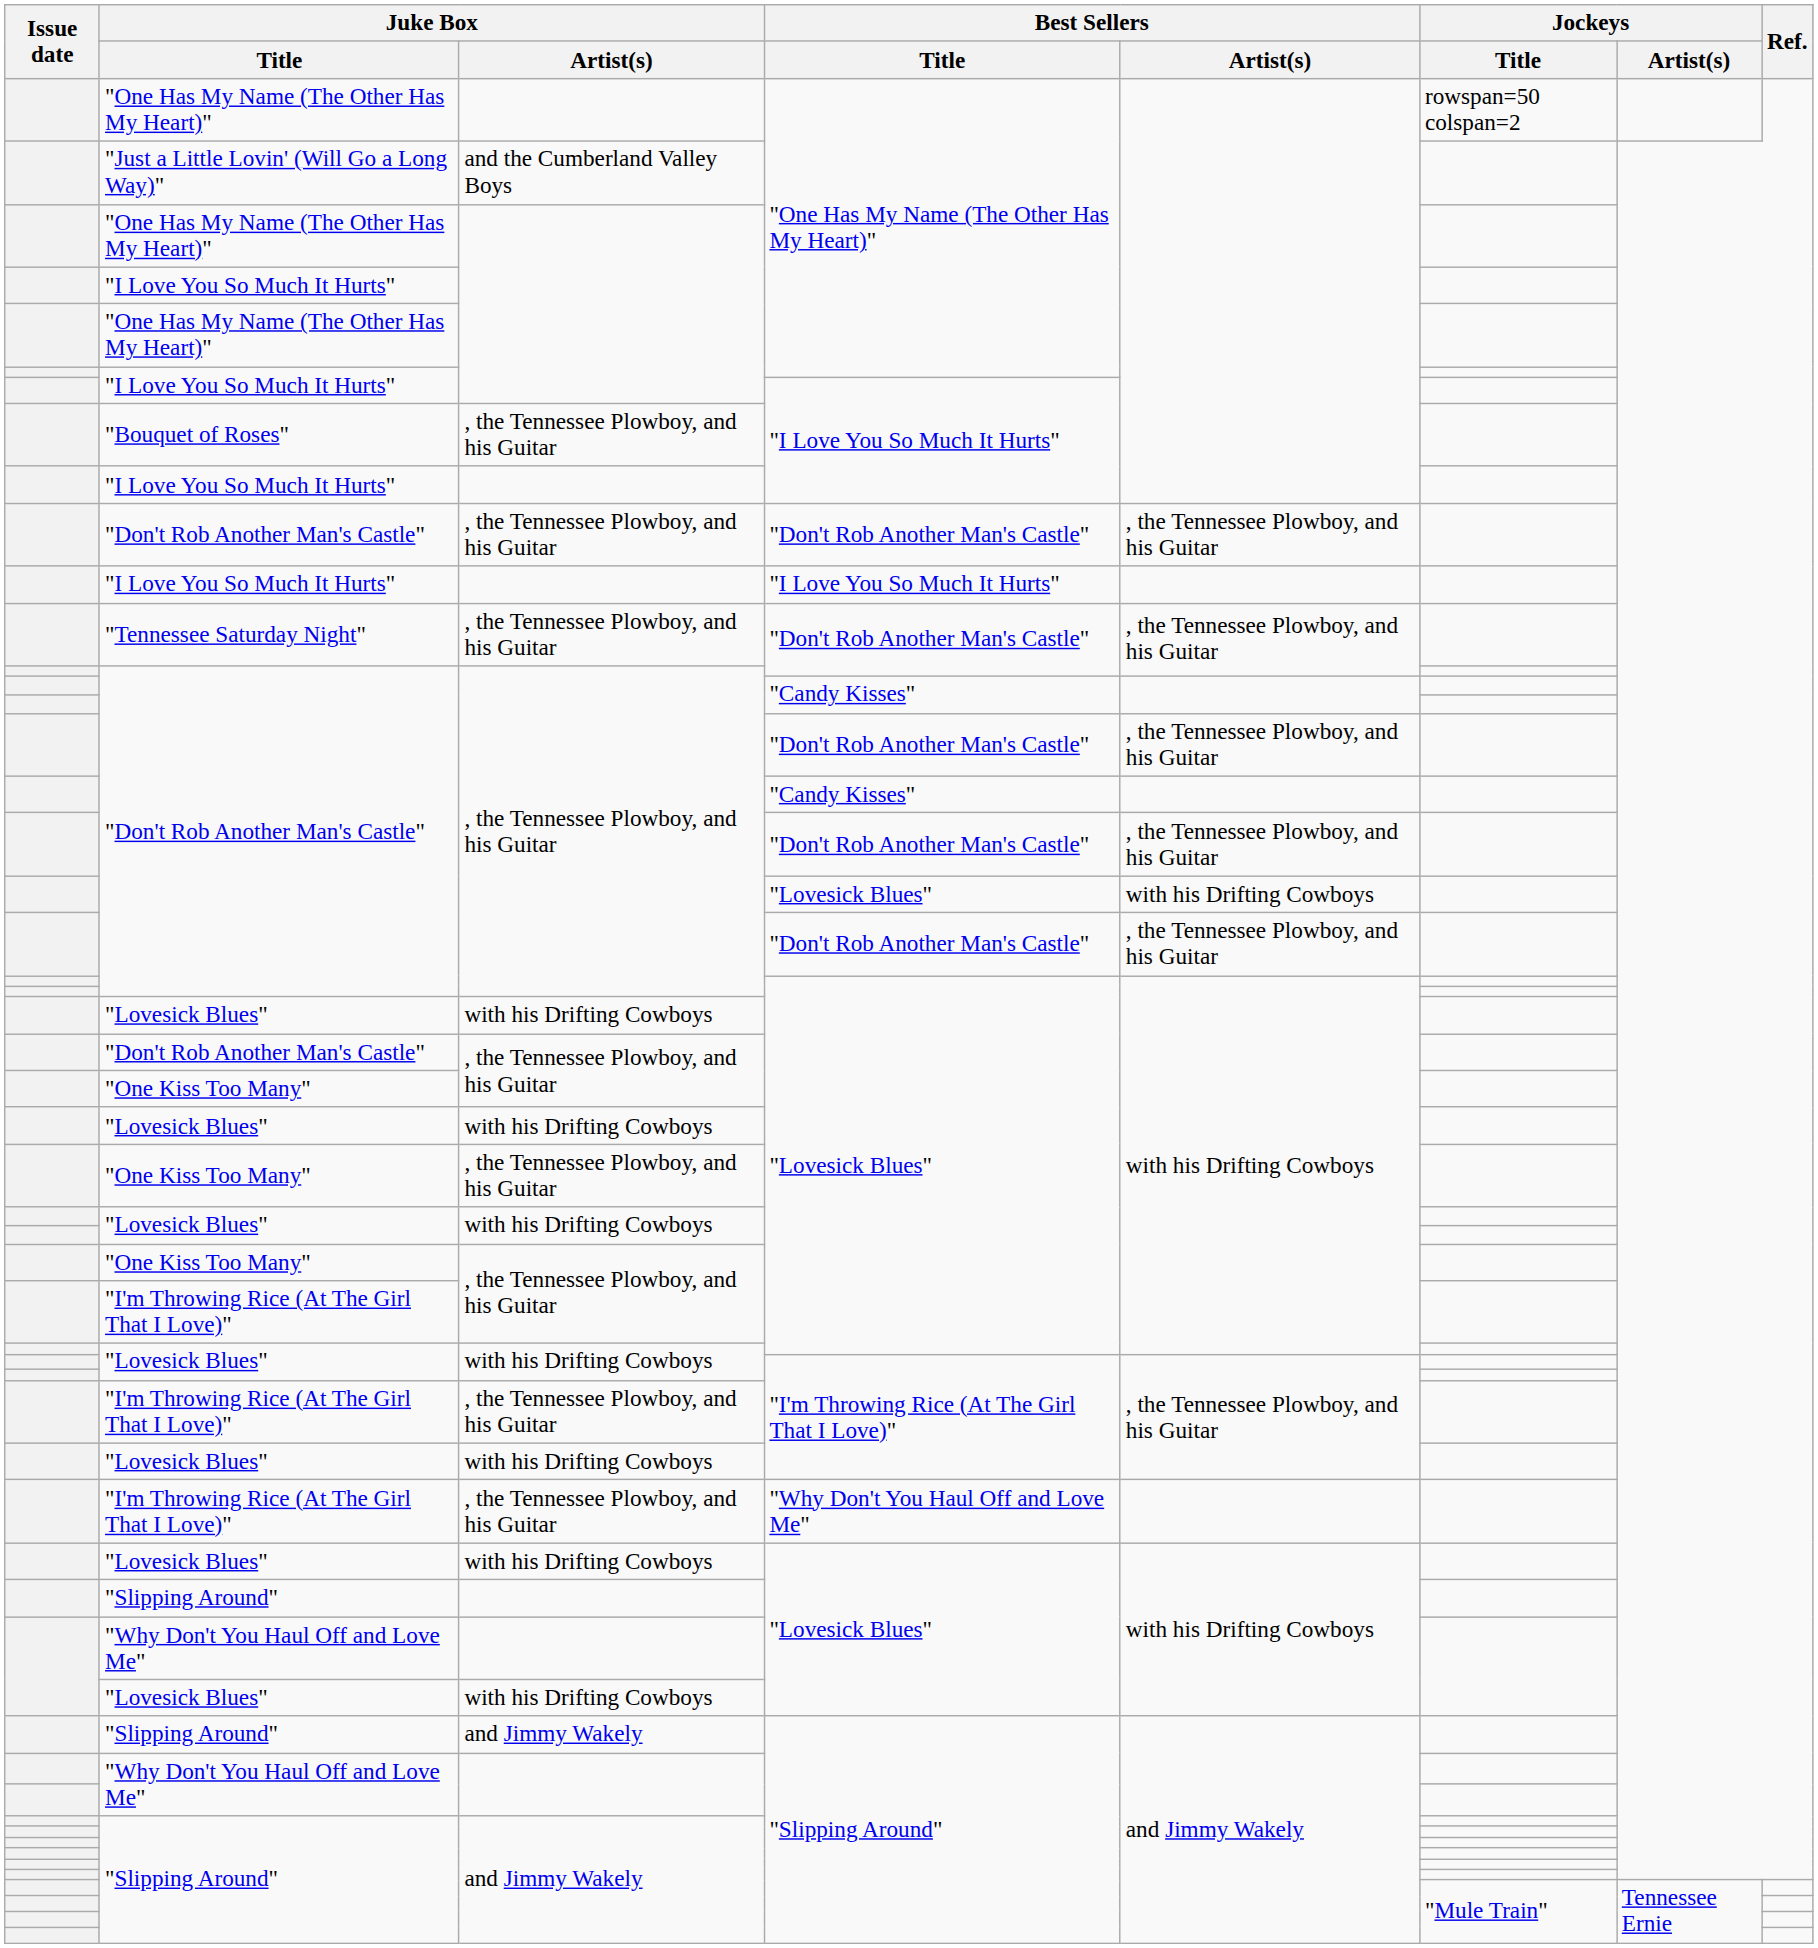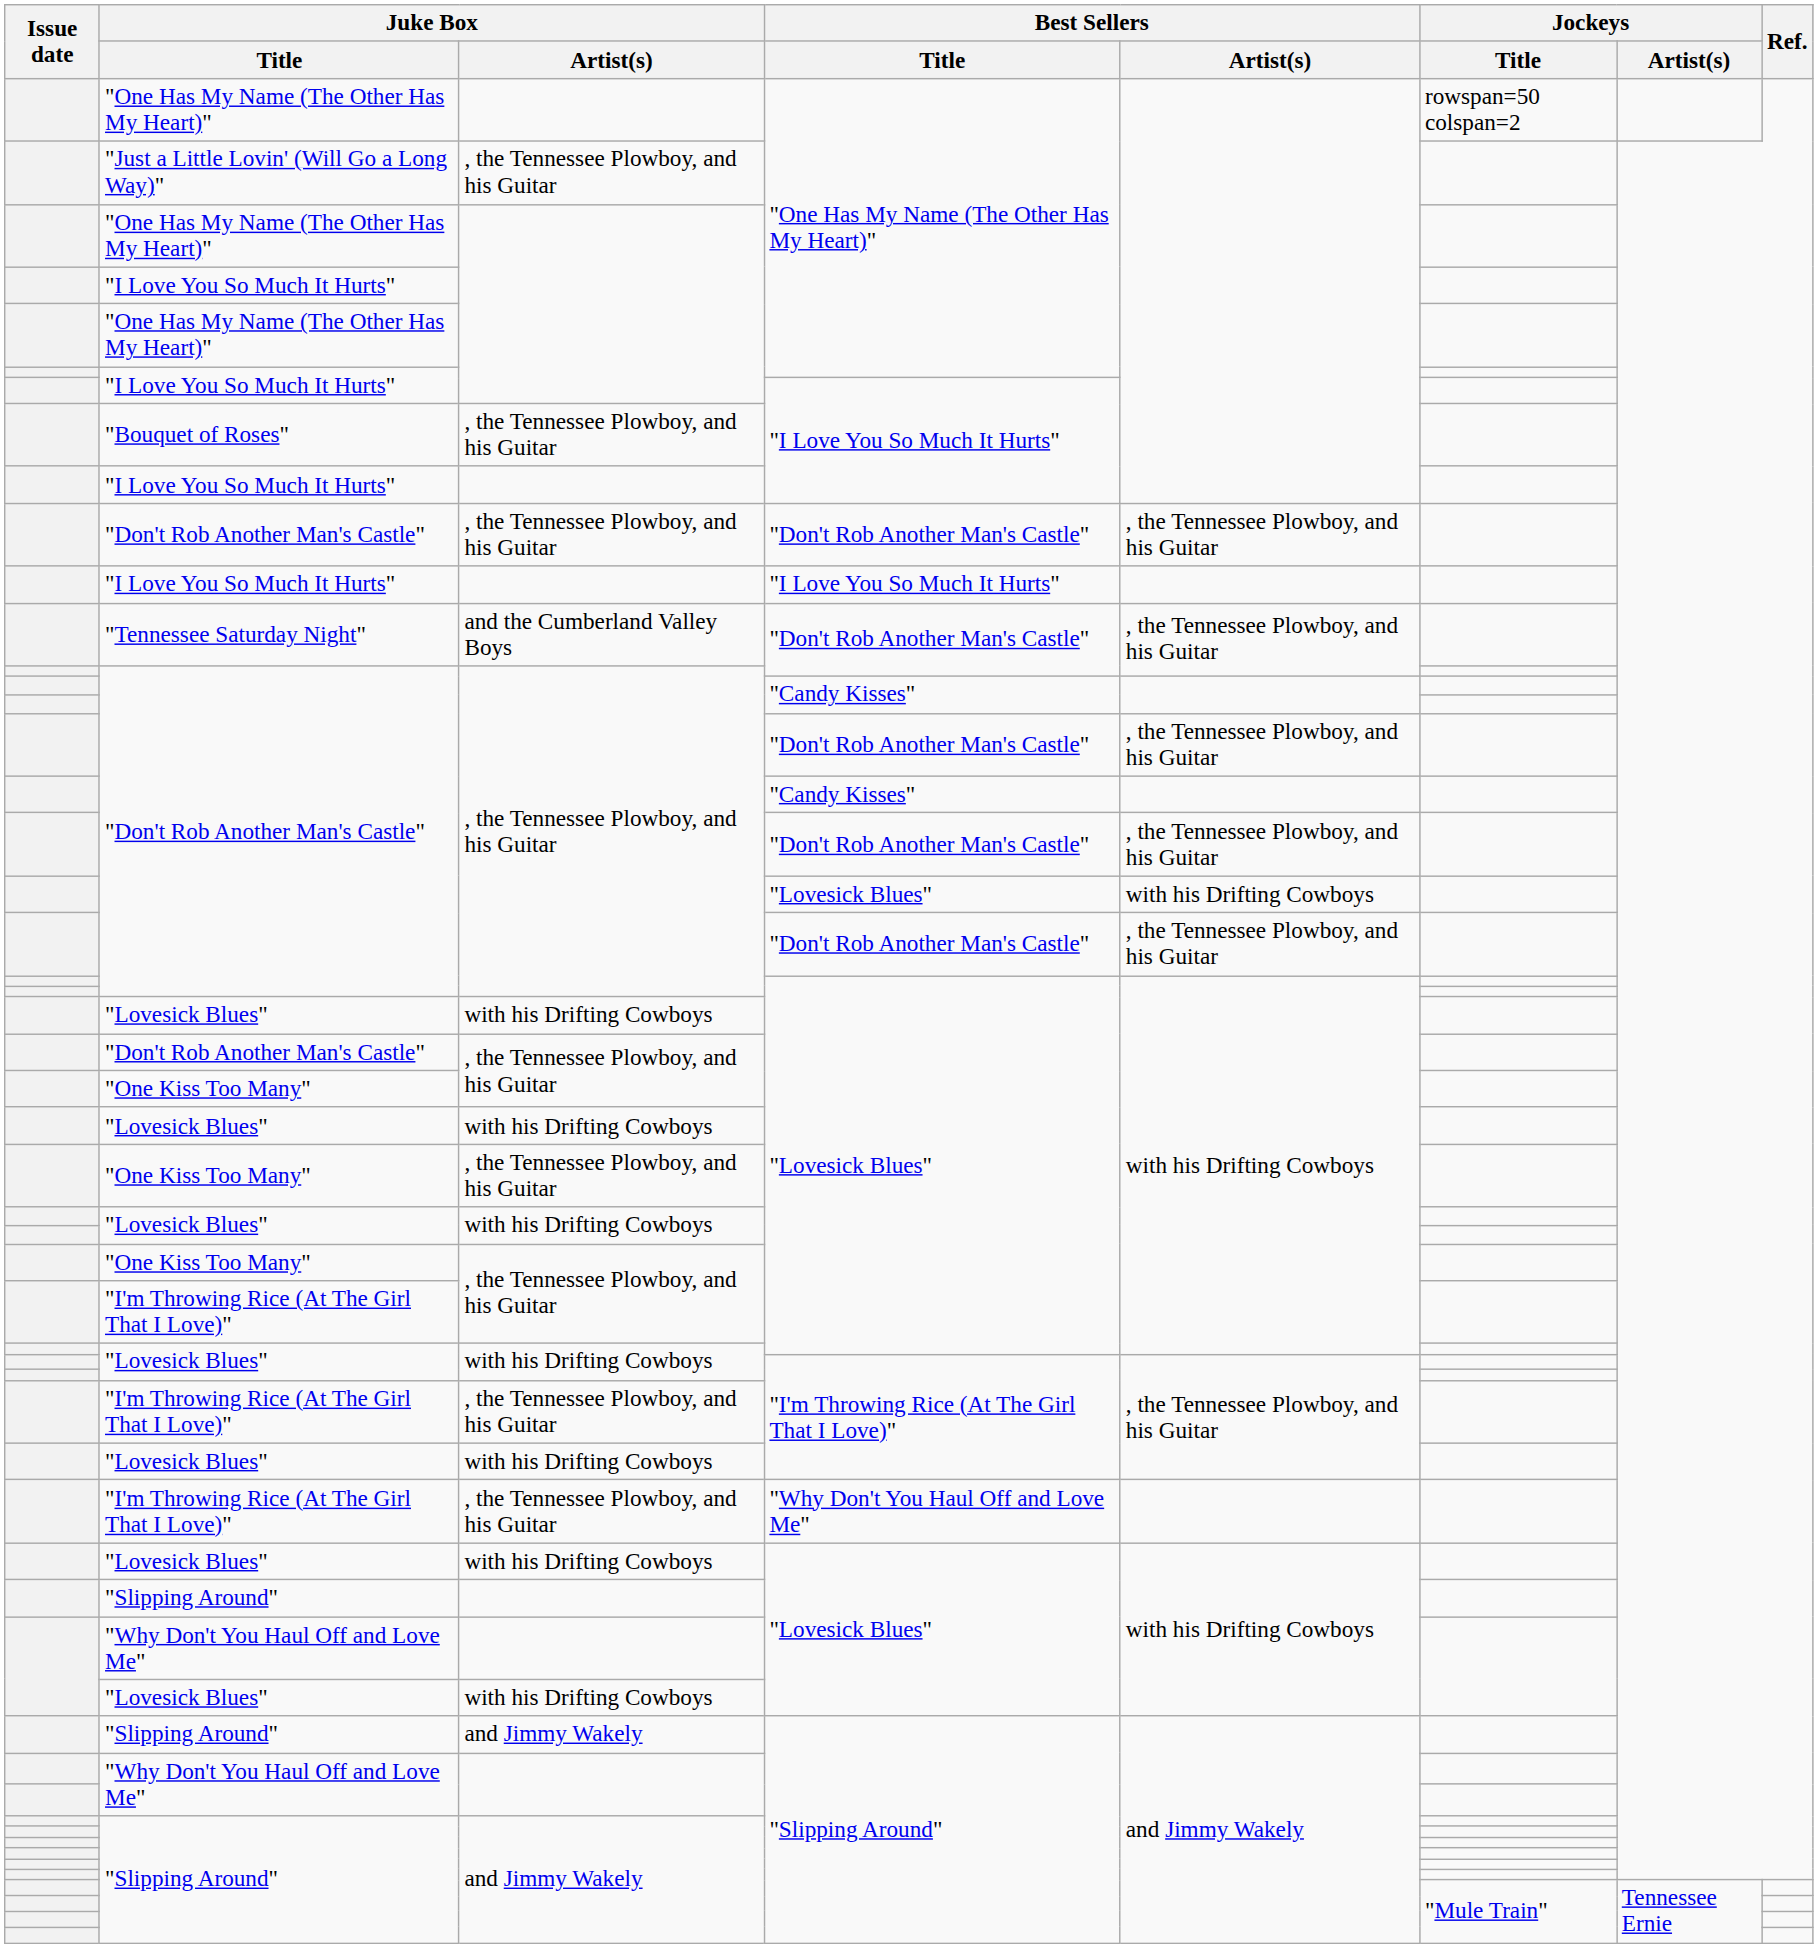(591, 172) and the Cumberland Valley Boys -> (601, 172) , the Tennessee Plowboy, and his Guitar
(601, 634) , the Tennessee Plowboy, and his Guitar -> (591, 634) and the Cumberland Valley Boys
